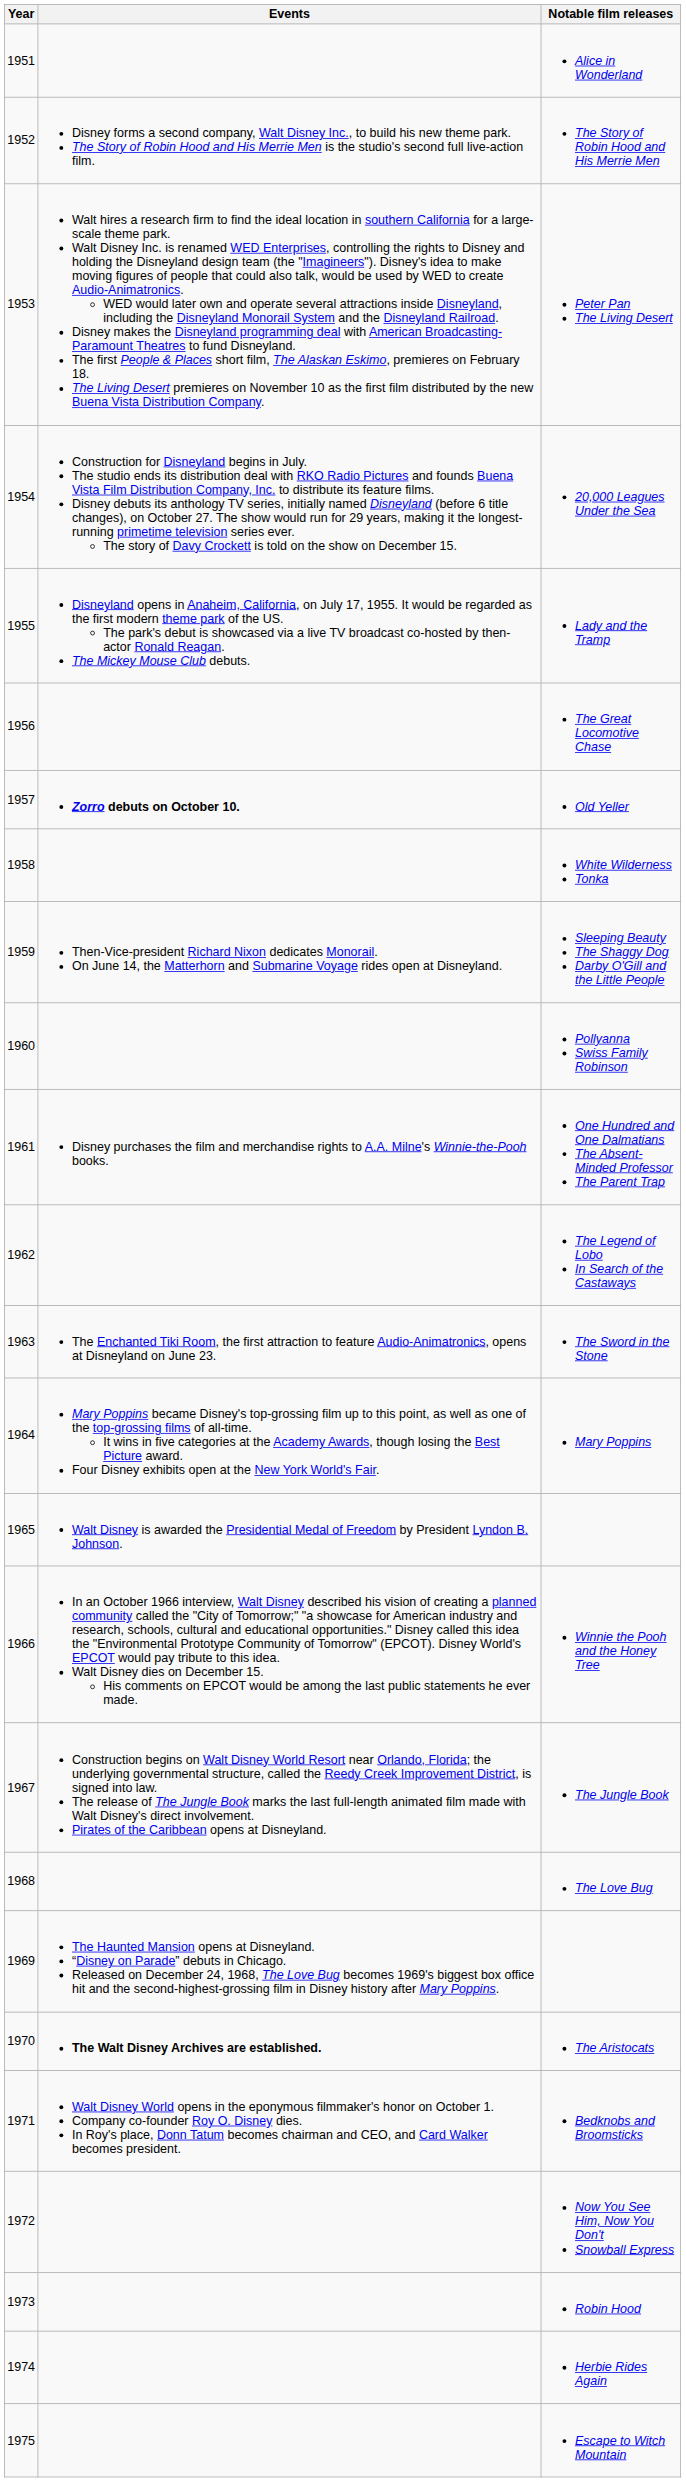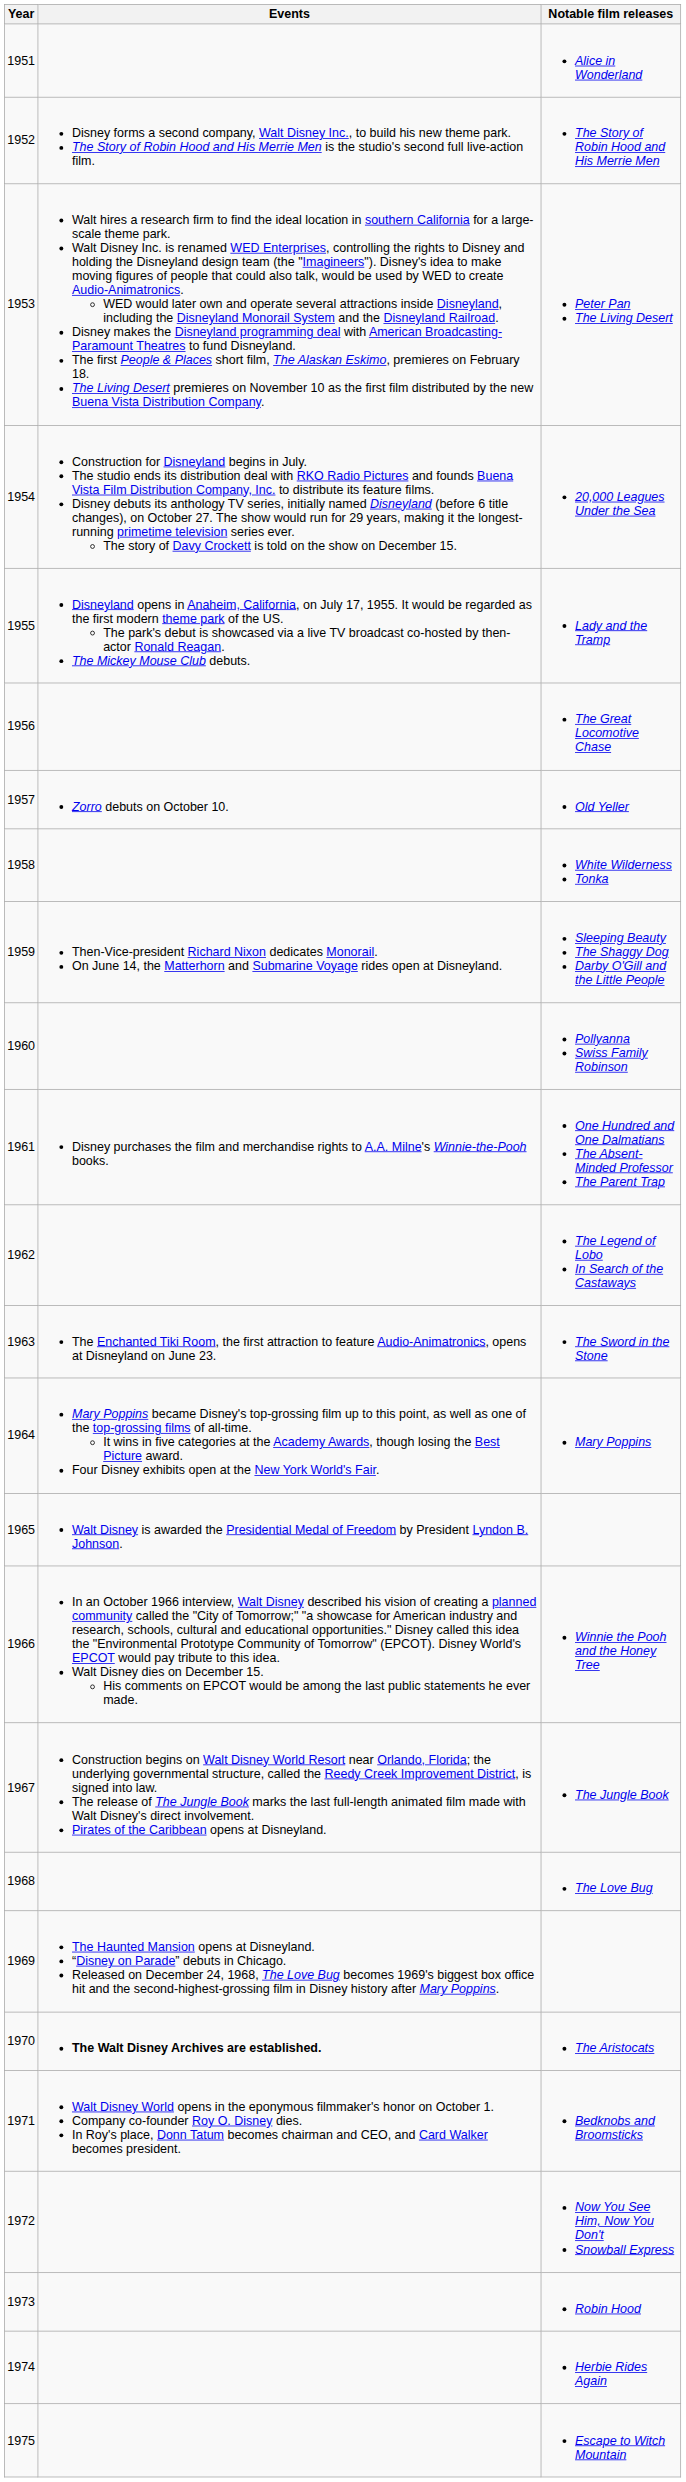(289, 806) bold -> (289, 806) normal
